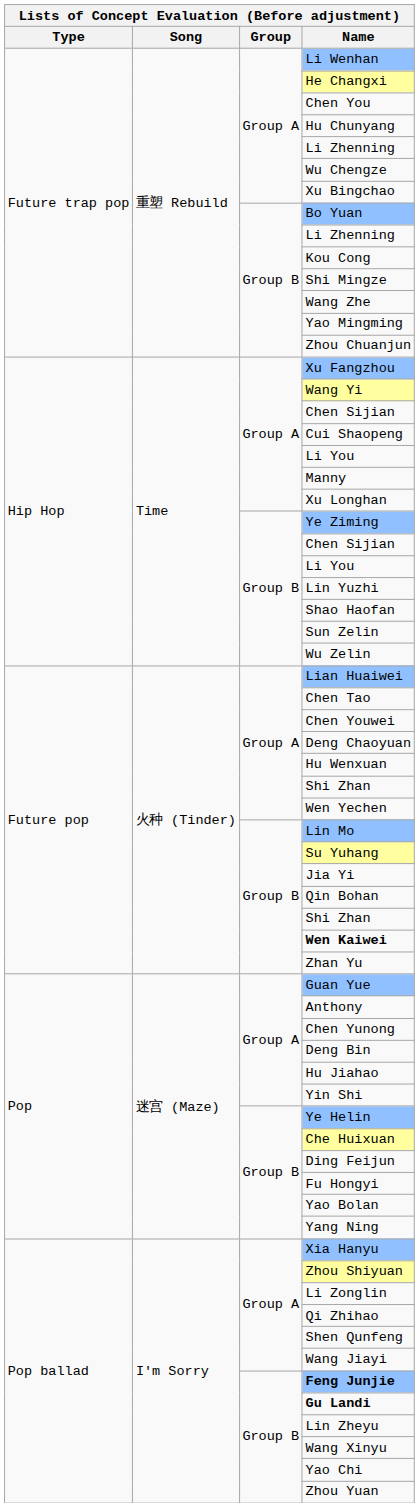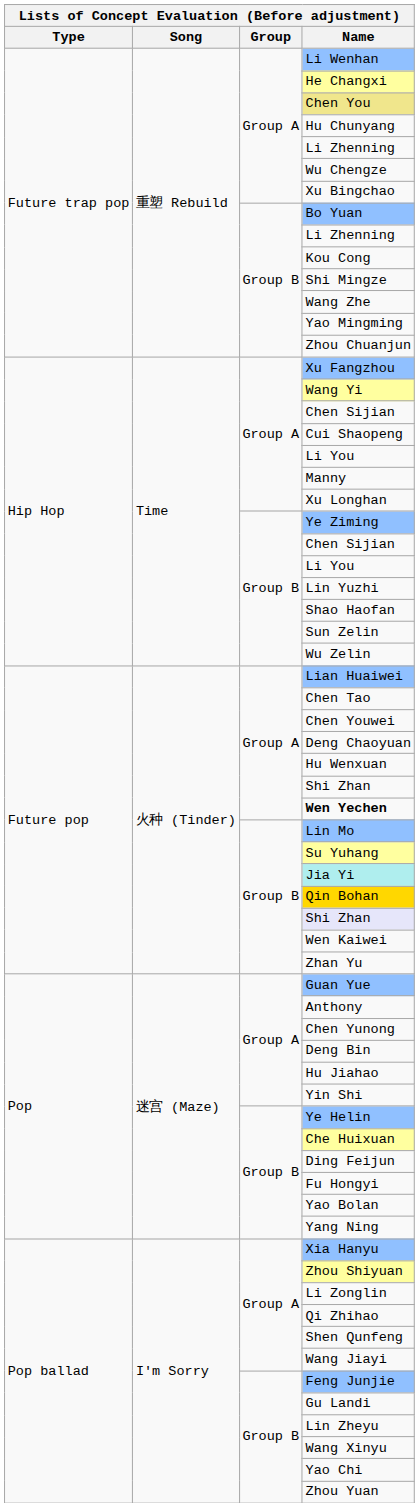(338, 104) no background -> (338, 104) khaki background
(346, 809) normal -> (346, 809) bold
(330, 875) no background -> (330, 875) paleturquoise background
(342, 897) no background -> (342, 897) gold background
(338, 919) no background -> (338, 919) lavender background
(346, 941) bold -> (346, 941) normal
(350, 1382) bold -> (350, 1382) normal
(338, 1404) bold -> (338, 1404) normal
